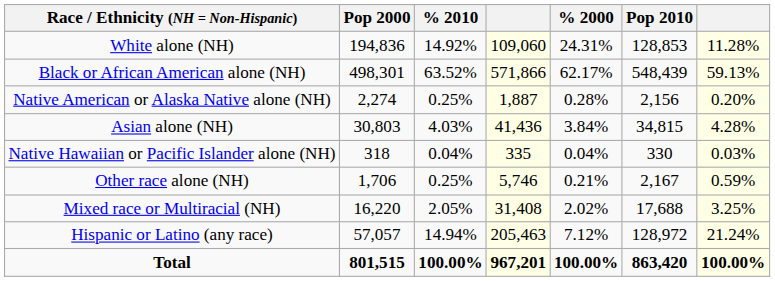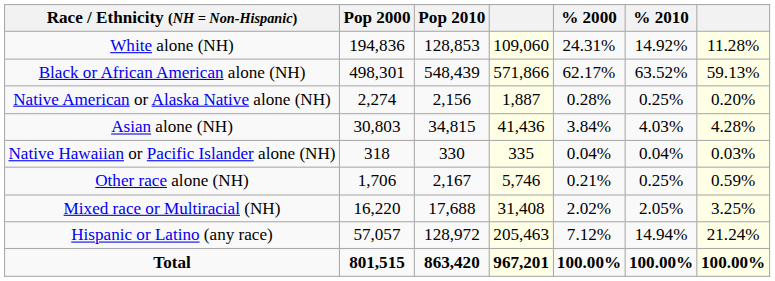columns swapped: (660, 18) <-> (450, 18)
